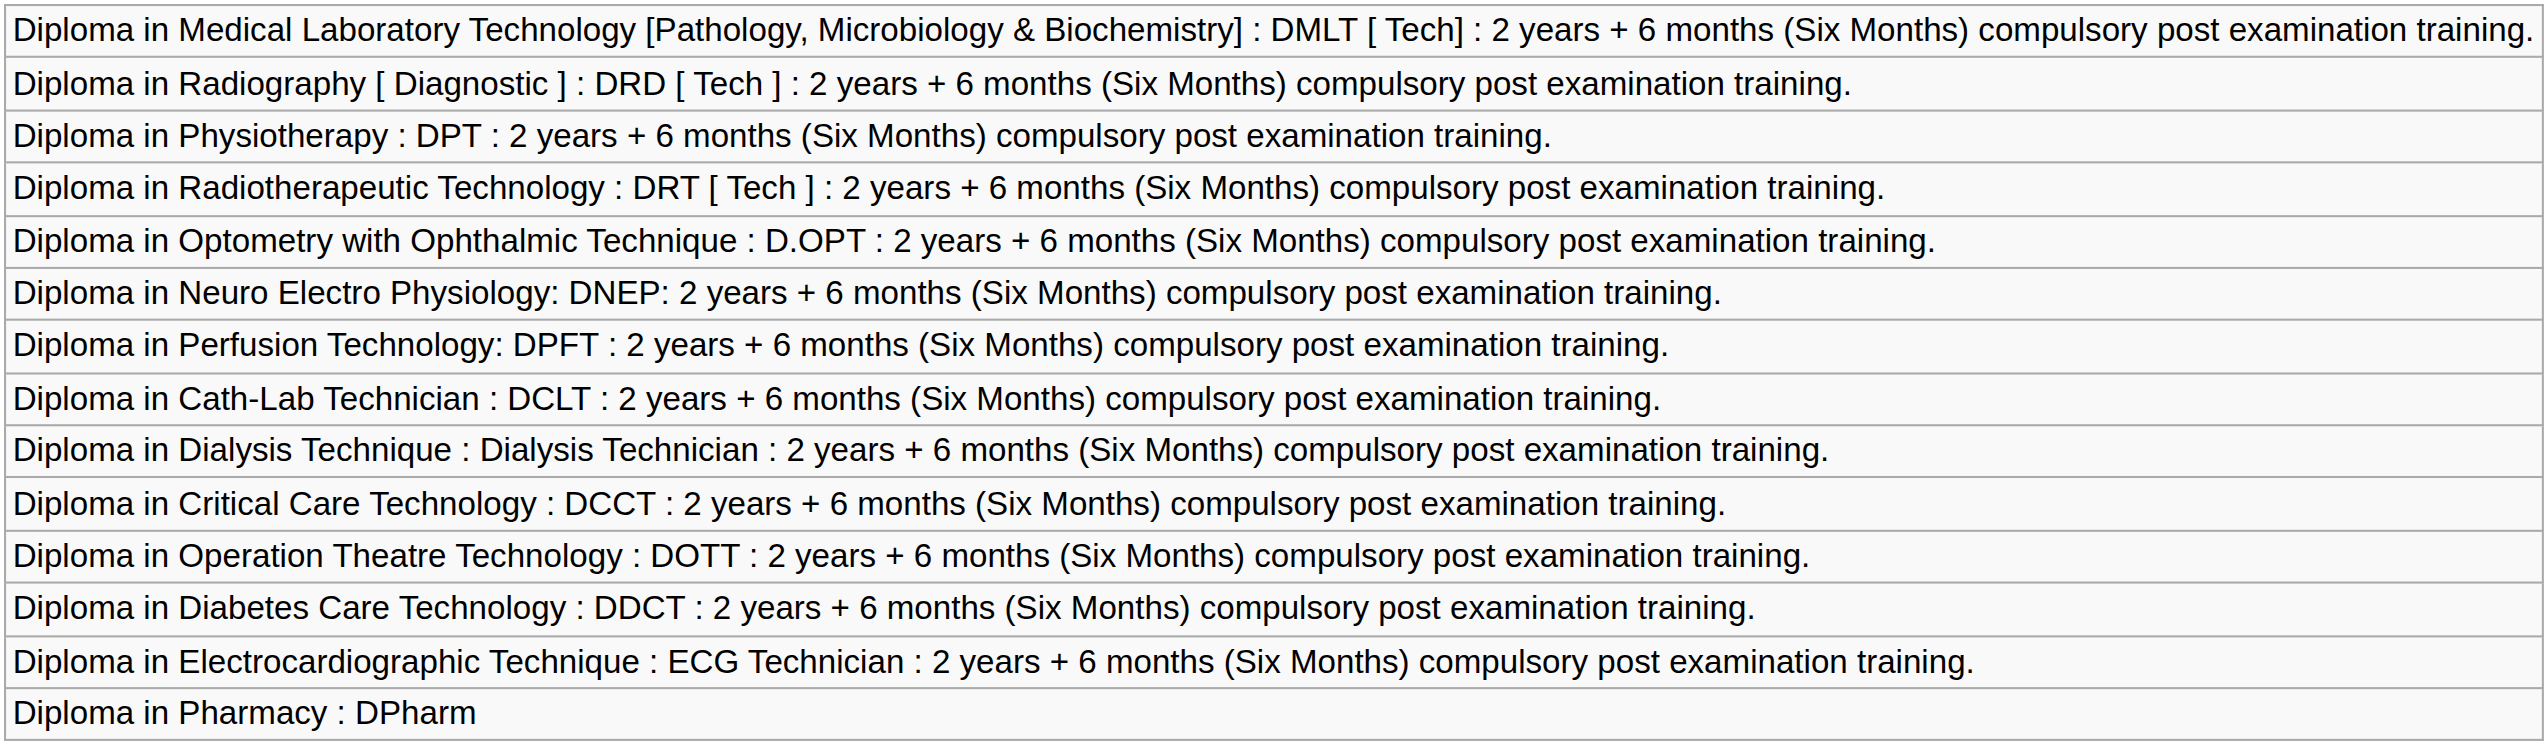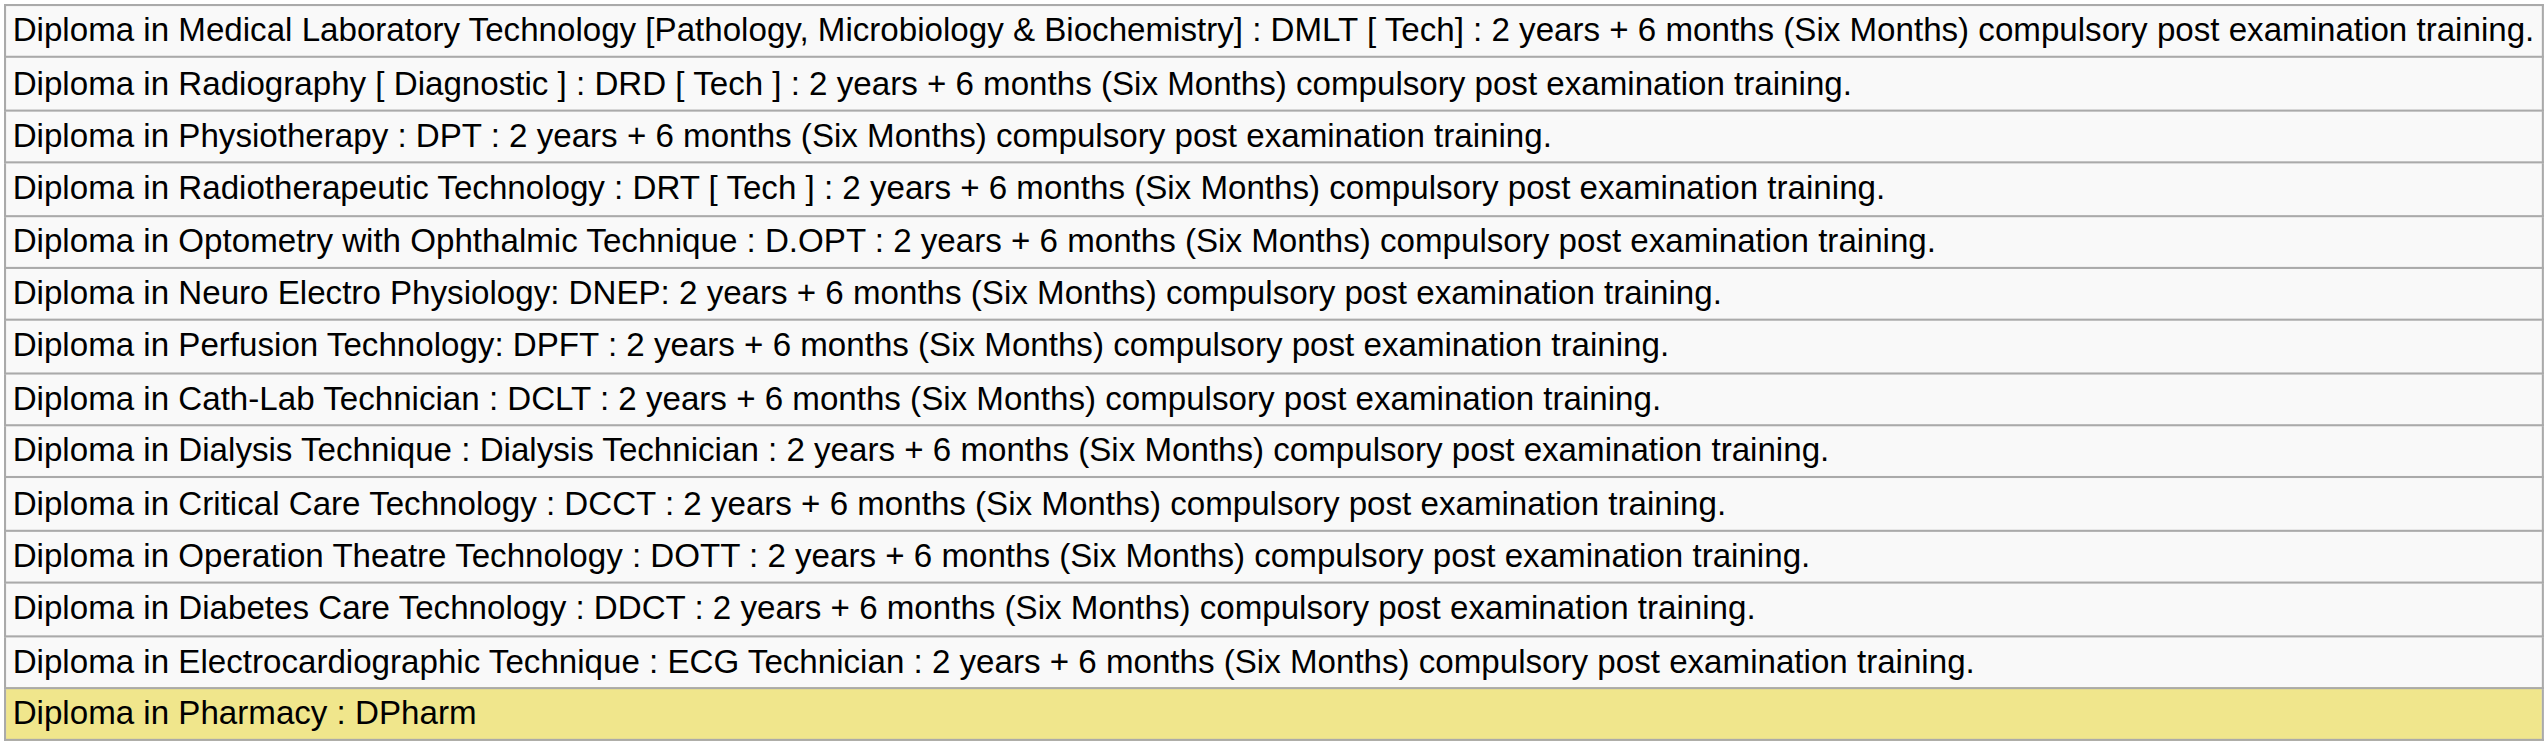(245, 713) no background -> (245, 713) khaki background
